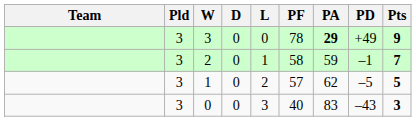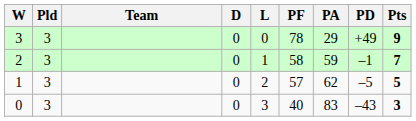columns swapped: (85, 15) <-> (208, 15)
(331, 37) bold -> (331, 37) normal
